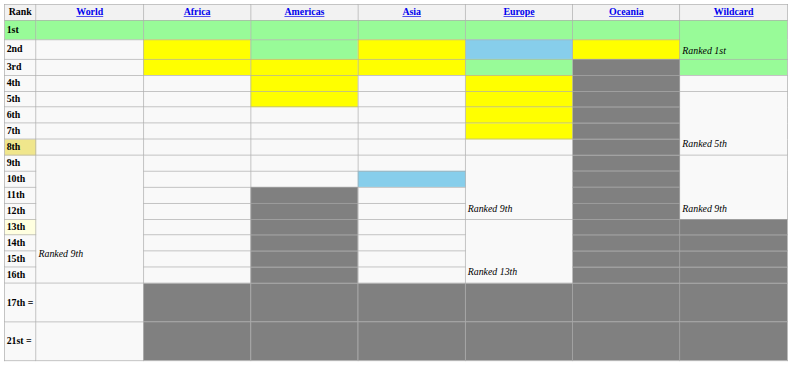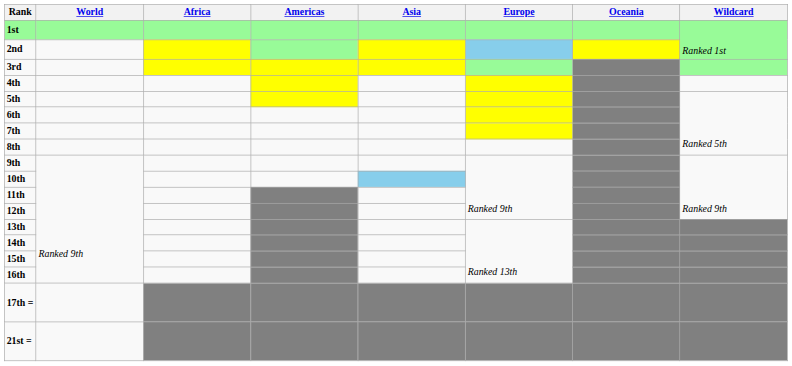(13, 146) khaki background -> (13, 146) no background
(16, 226) lightyellow background -> (16, 226) no background
